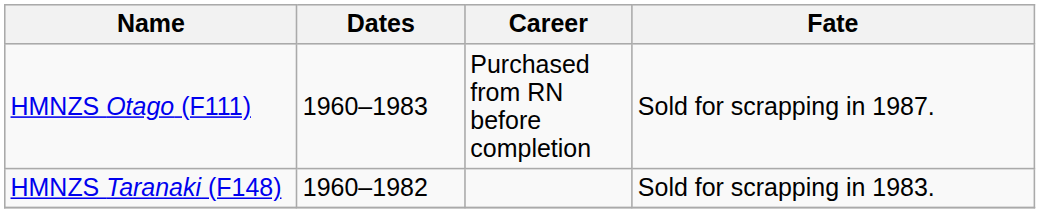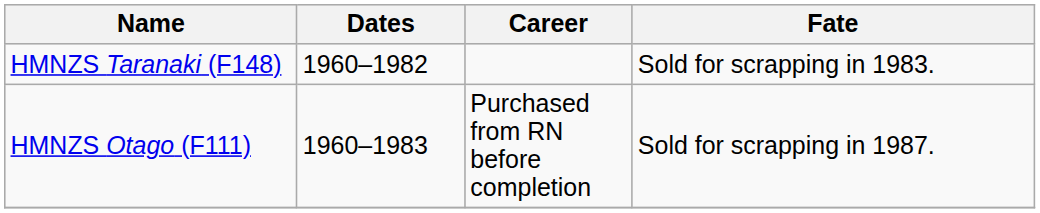rows swapped: (131, 105) <-> (146, 187)
